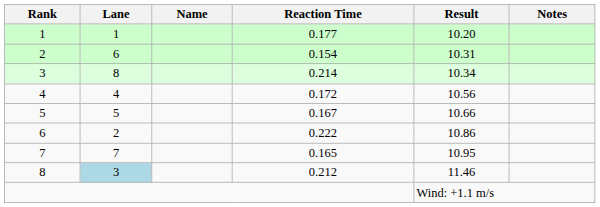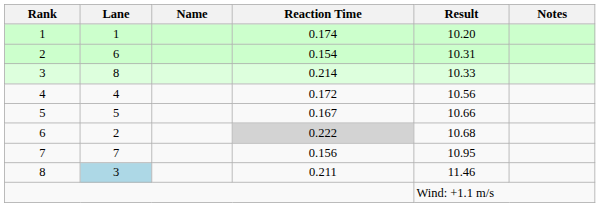(323, 34) 0.177 -> (323, 34) 0.174
(461, 73) 10.34 -> (461, 73) 10.33
(323, 133) no background -> (323, 133) lightgrey background
(461, 133) 10.86 -> (461, 133) 10.68
(323, 152) 0.165 -> (323, 152) 0.156
(323, 172) 0.212 -> (323, 172) 0.211
